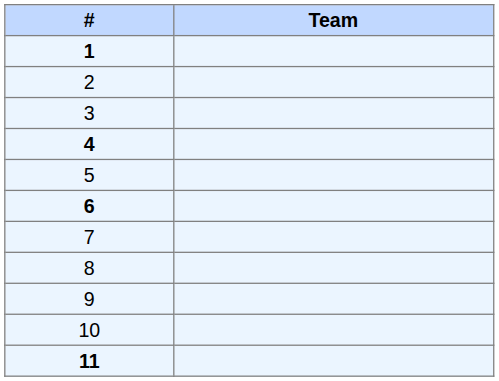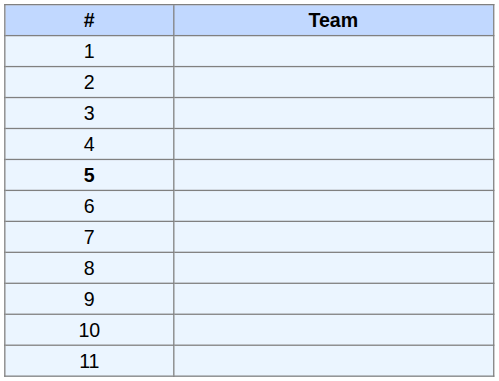(89, 51) bold -> (89, 51) normal
(89, 144) bold -> (89, 144) normal
(89, 175) normal -> (89, 175) bold
(89, 206) bold -> (89, 206) normal
(89, 361) bold -> (89, 361) normal
